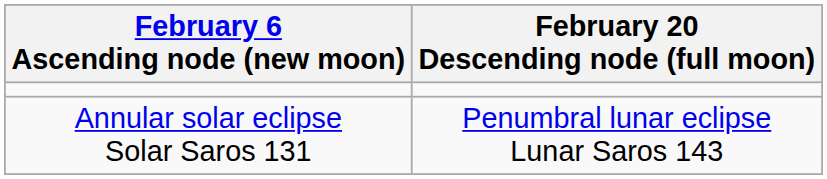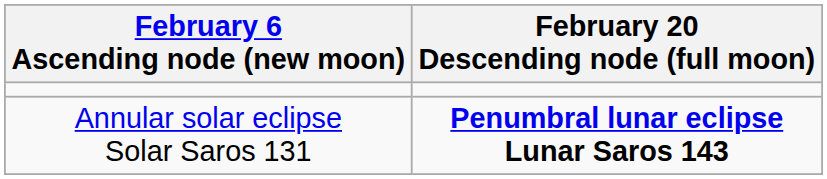(617, 134) normal -> (617, 134) bold
